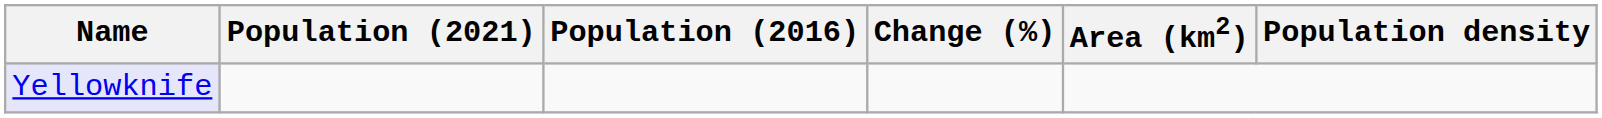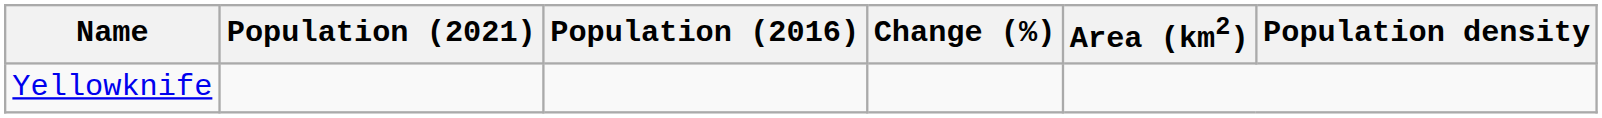(112, 87) lavender background -> (112, 87) no background
